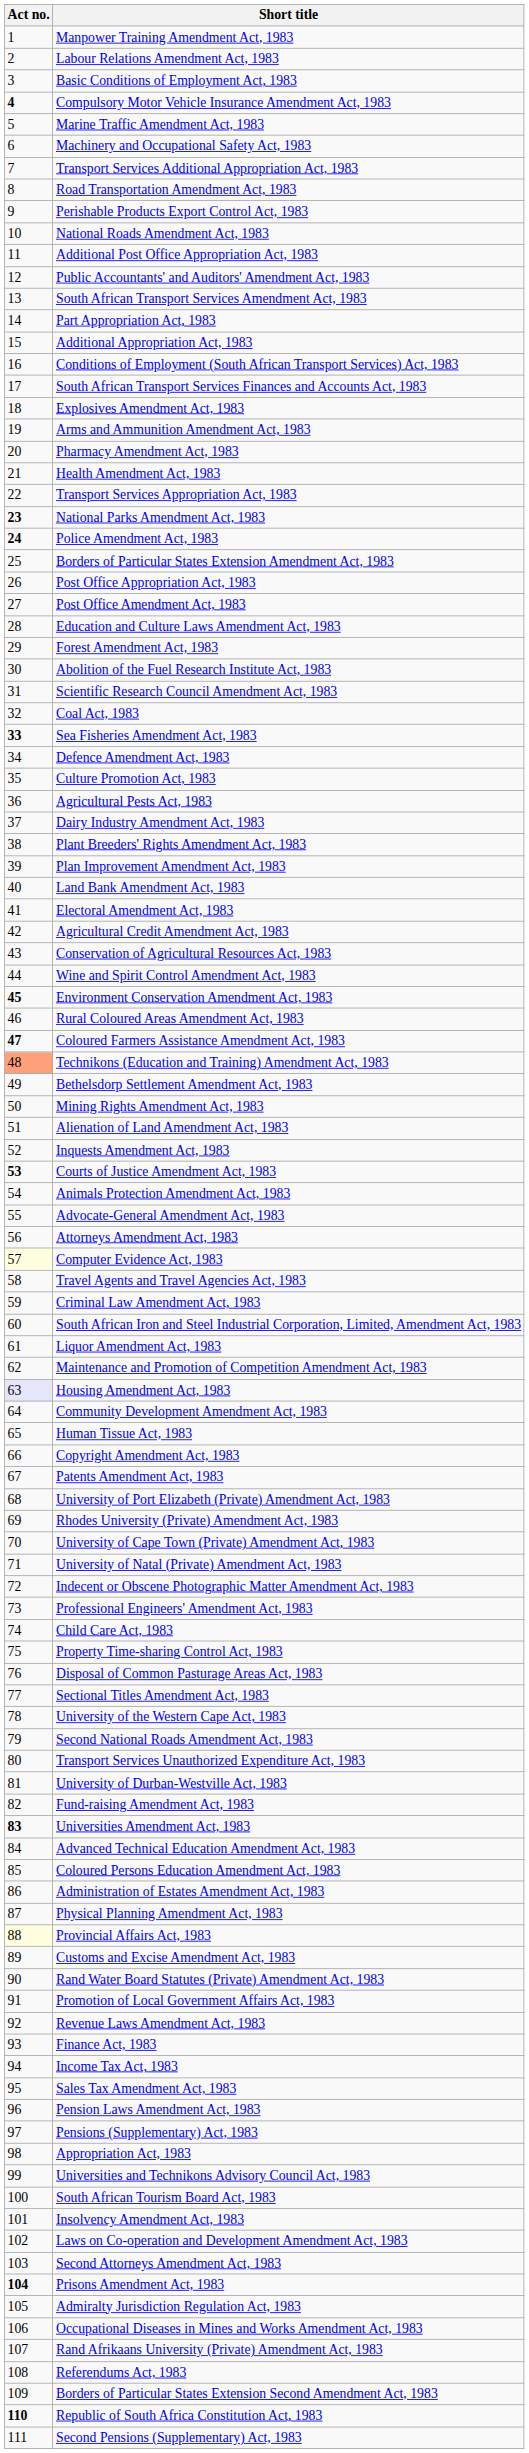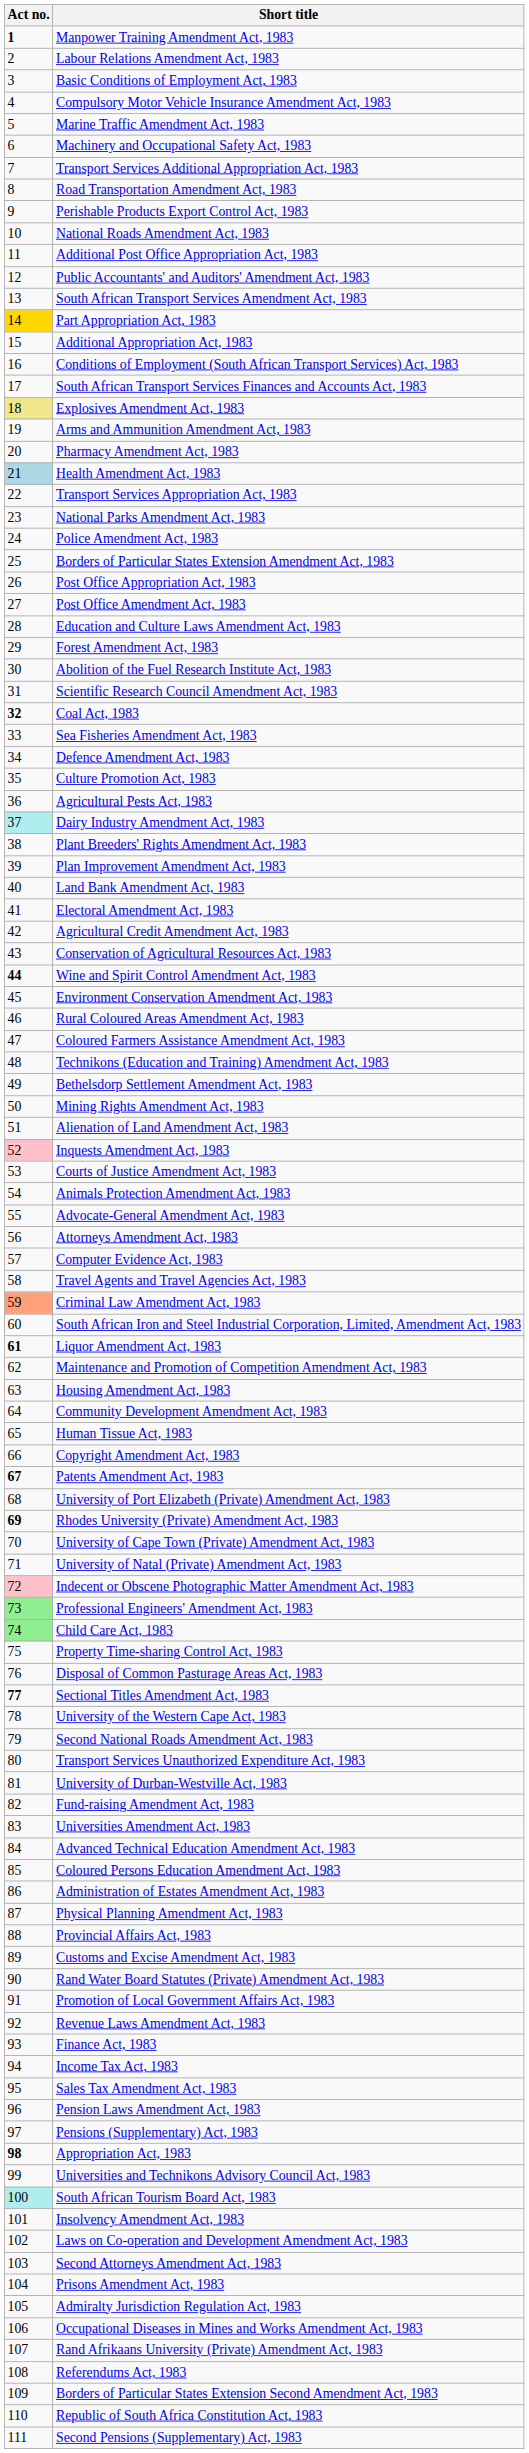(11, 37) normal -> (11, 37) bold
(11, 102) bold -> (11, 102) normal
(14, 320) no background -> (14, 320) gold background
(14, 408) no background -> (14, 408) khaki background
(14, 473) no background -> (14, 473) lightblue background
(14, 517) bold -> (14, 517) normal
(14, 539) bold -> (14, 539) normal
(14, 713) normal -> (14, 713) bold
(14, 735) bold -> (14, 735) normal
(14, 822) no background -> (14, 822) paleturquoise background
(14, 975) normal -> (14, 975) bold
(14, 997) bold -> (14, 997) normal
(14, 1041) bold -> (14, 1041) normal
(14, 1062) lightsalmon background -> (14, 1062) no background
(14, 1150) no background -> (14, 1150) pink background
(14, 1172) bold -> (14, 1172) normal
(14, 1259) lightyellow background -> (14, 1259) no background
(14, 1302) no background -> (14, 1302) lightsalmon background
(14, 1346) normal -> (14, 1346) bold
(14, 1390) lavender background -> (14, 1390) no background
(14, 1477) normal -> (14, 1477) bold
(14, 1521) normal -> (14, 1521) bold
(14, 1586) no background -> (14, 1586) pink background
(14, 1608) no background -> (14, 1608) lightgreen background
(14, 1630) no background -> (14, 1630) lightgreen background
(14, 1695) normal -> (14, 1695) bold
(14, 1826) bold -> (14, 1826) normal
(14, 1935) lightyellow background -> (14, 1935) no background
(14, 2154) normal -> (14, 2154) bold
(18, 2197) no background -> (18, 2197) paleturquoise background
(18, 2284) bold -> (18, 2284) normal
(18, 2415) bold -> (18, 2415) normal
